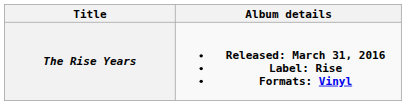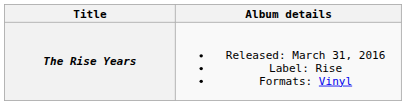(289, 68) bold -> (289, 68) normal
